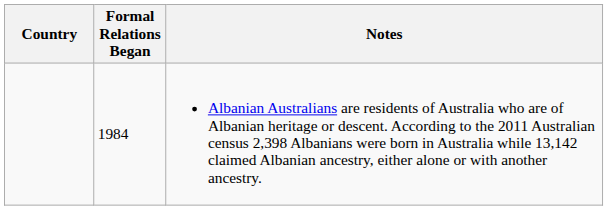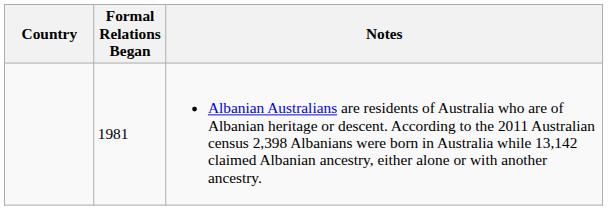(113, 134) 1984 -> (113, 134) 1981
